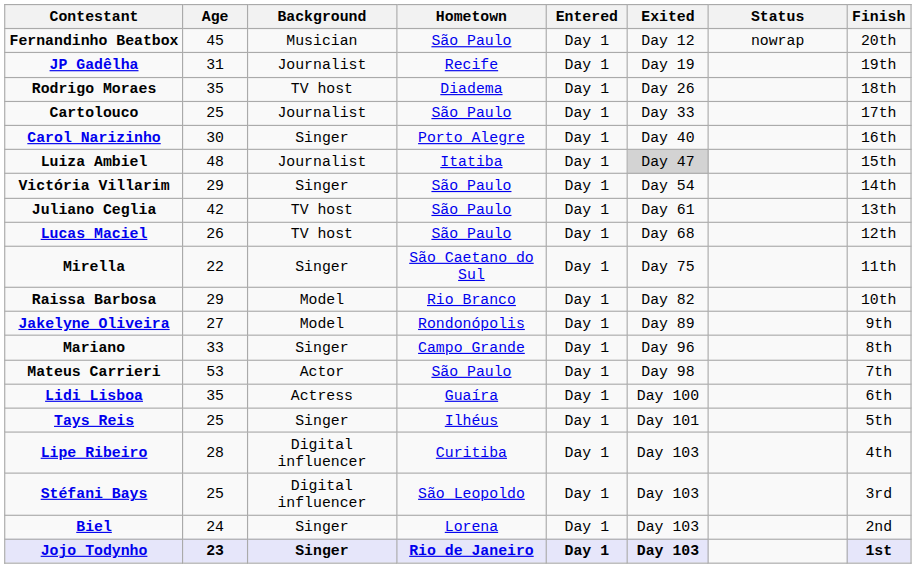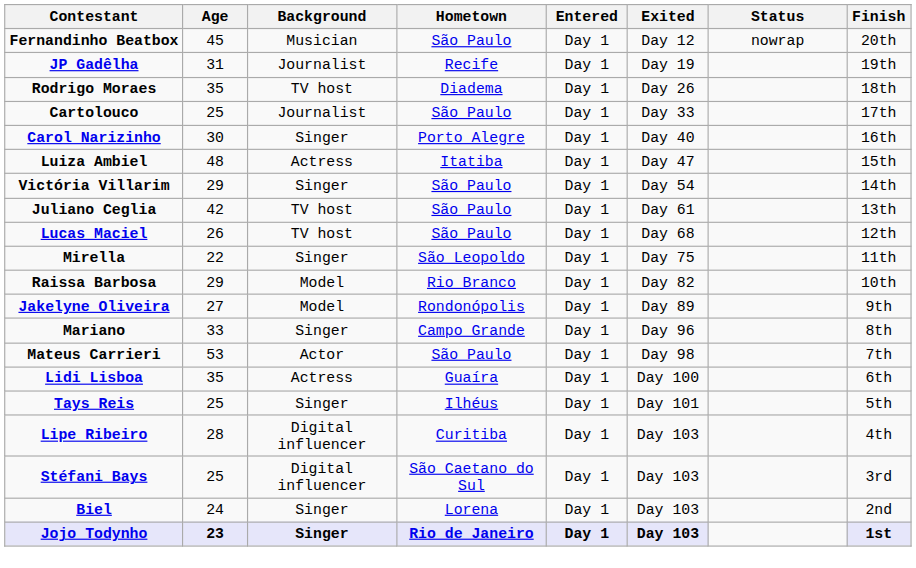(322, 162) Journalist -> (322, 162) Actress
(668, 162) lightgrey background -> (668, 162) no background
(471, 267) São Caetano do Sul -> (471, 258) São Leopoldo
(471, 494) São Leopoldo -> (471, 477) São Caetano do Sul
